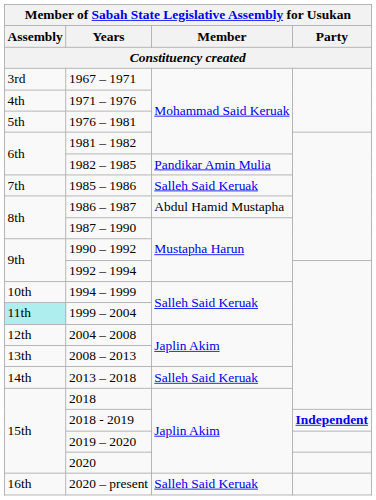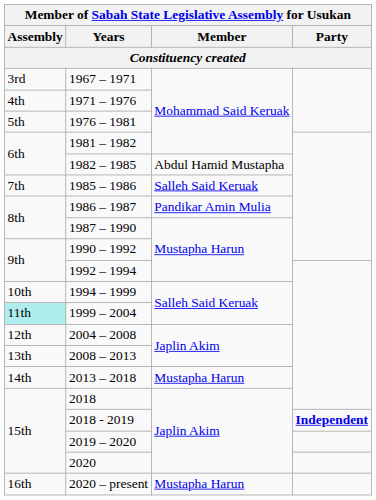(213, 164) Pandikar Amin Mulia -> (219, 164) Abdul Hamid Mustapha
(219, 206) Abdul Hamid Mustapha -> (213, 206) Pandikar Amin Mulia
(206, 377) Salleh Said Keruak -> (199, 377) Mustapha Harun
(206, 484) Salleh Said Keruak -> (199, 484) Mustapha Harun
